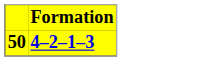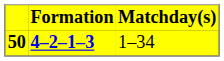+ column: (167, 17)
